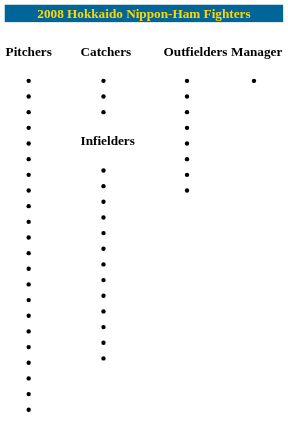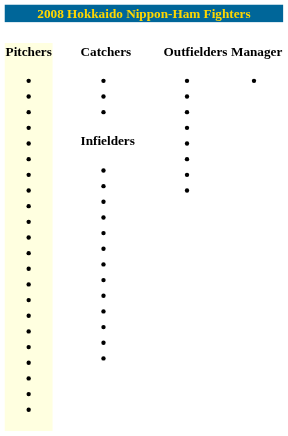(29, 231) no background -> (29, 231) lightyellow background
